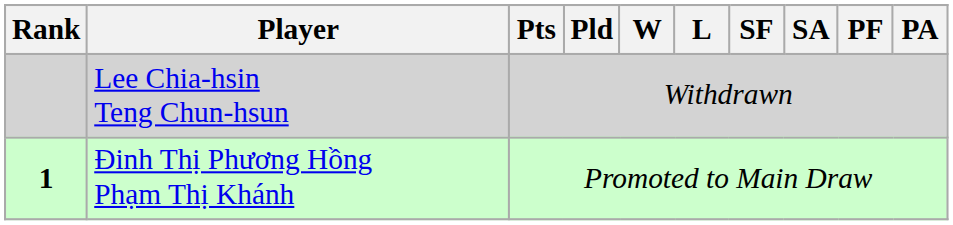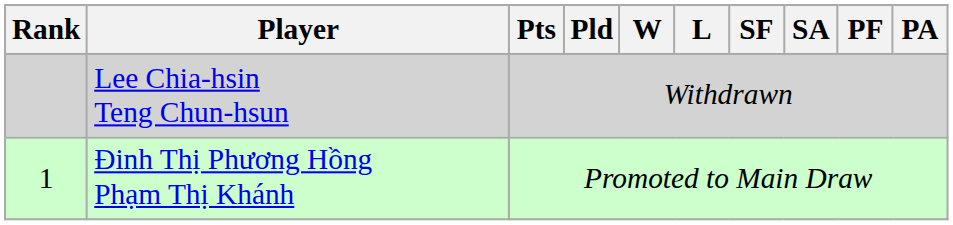(46, 178) bold -> (46, 178) normal
